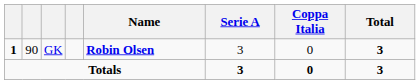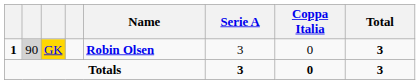(32, 49) no background -> (32, 49) lightgrey background
(53, 49) no background -> (53, 49) gold background
